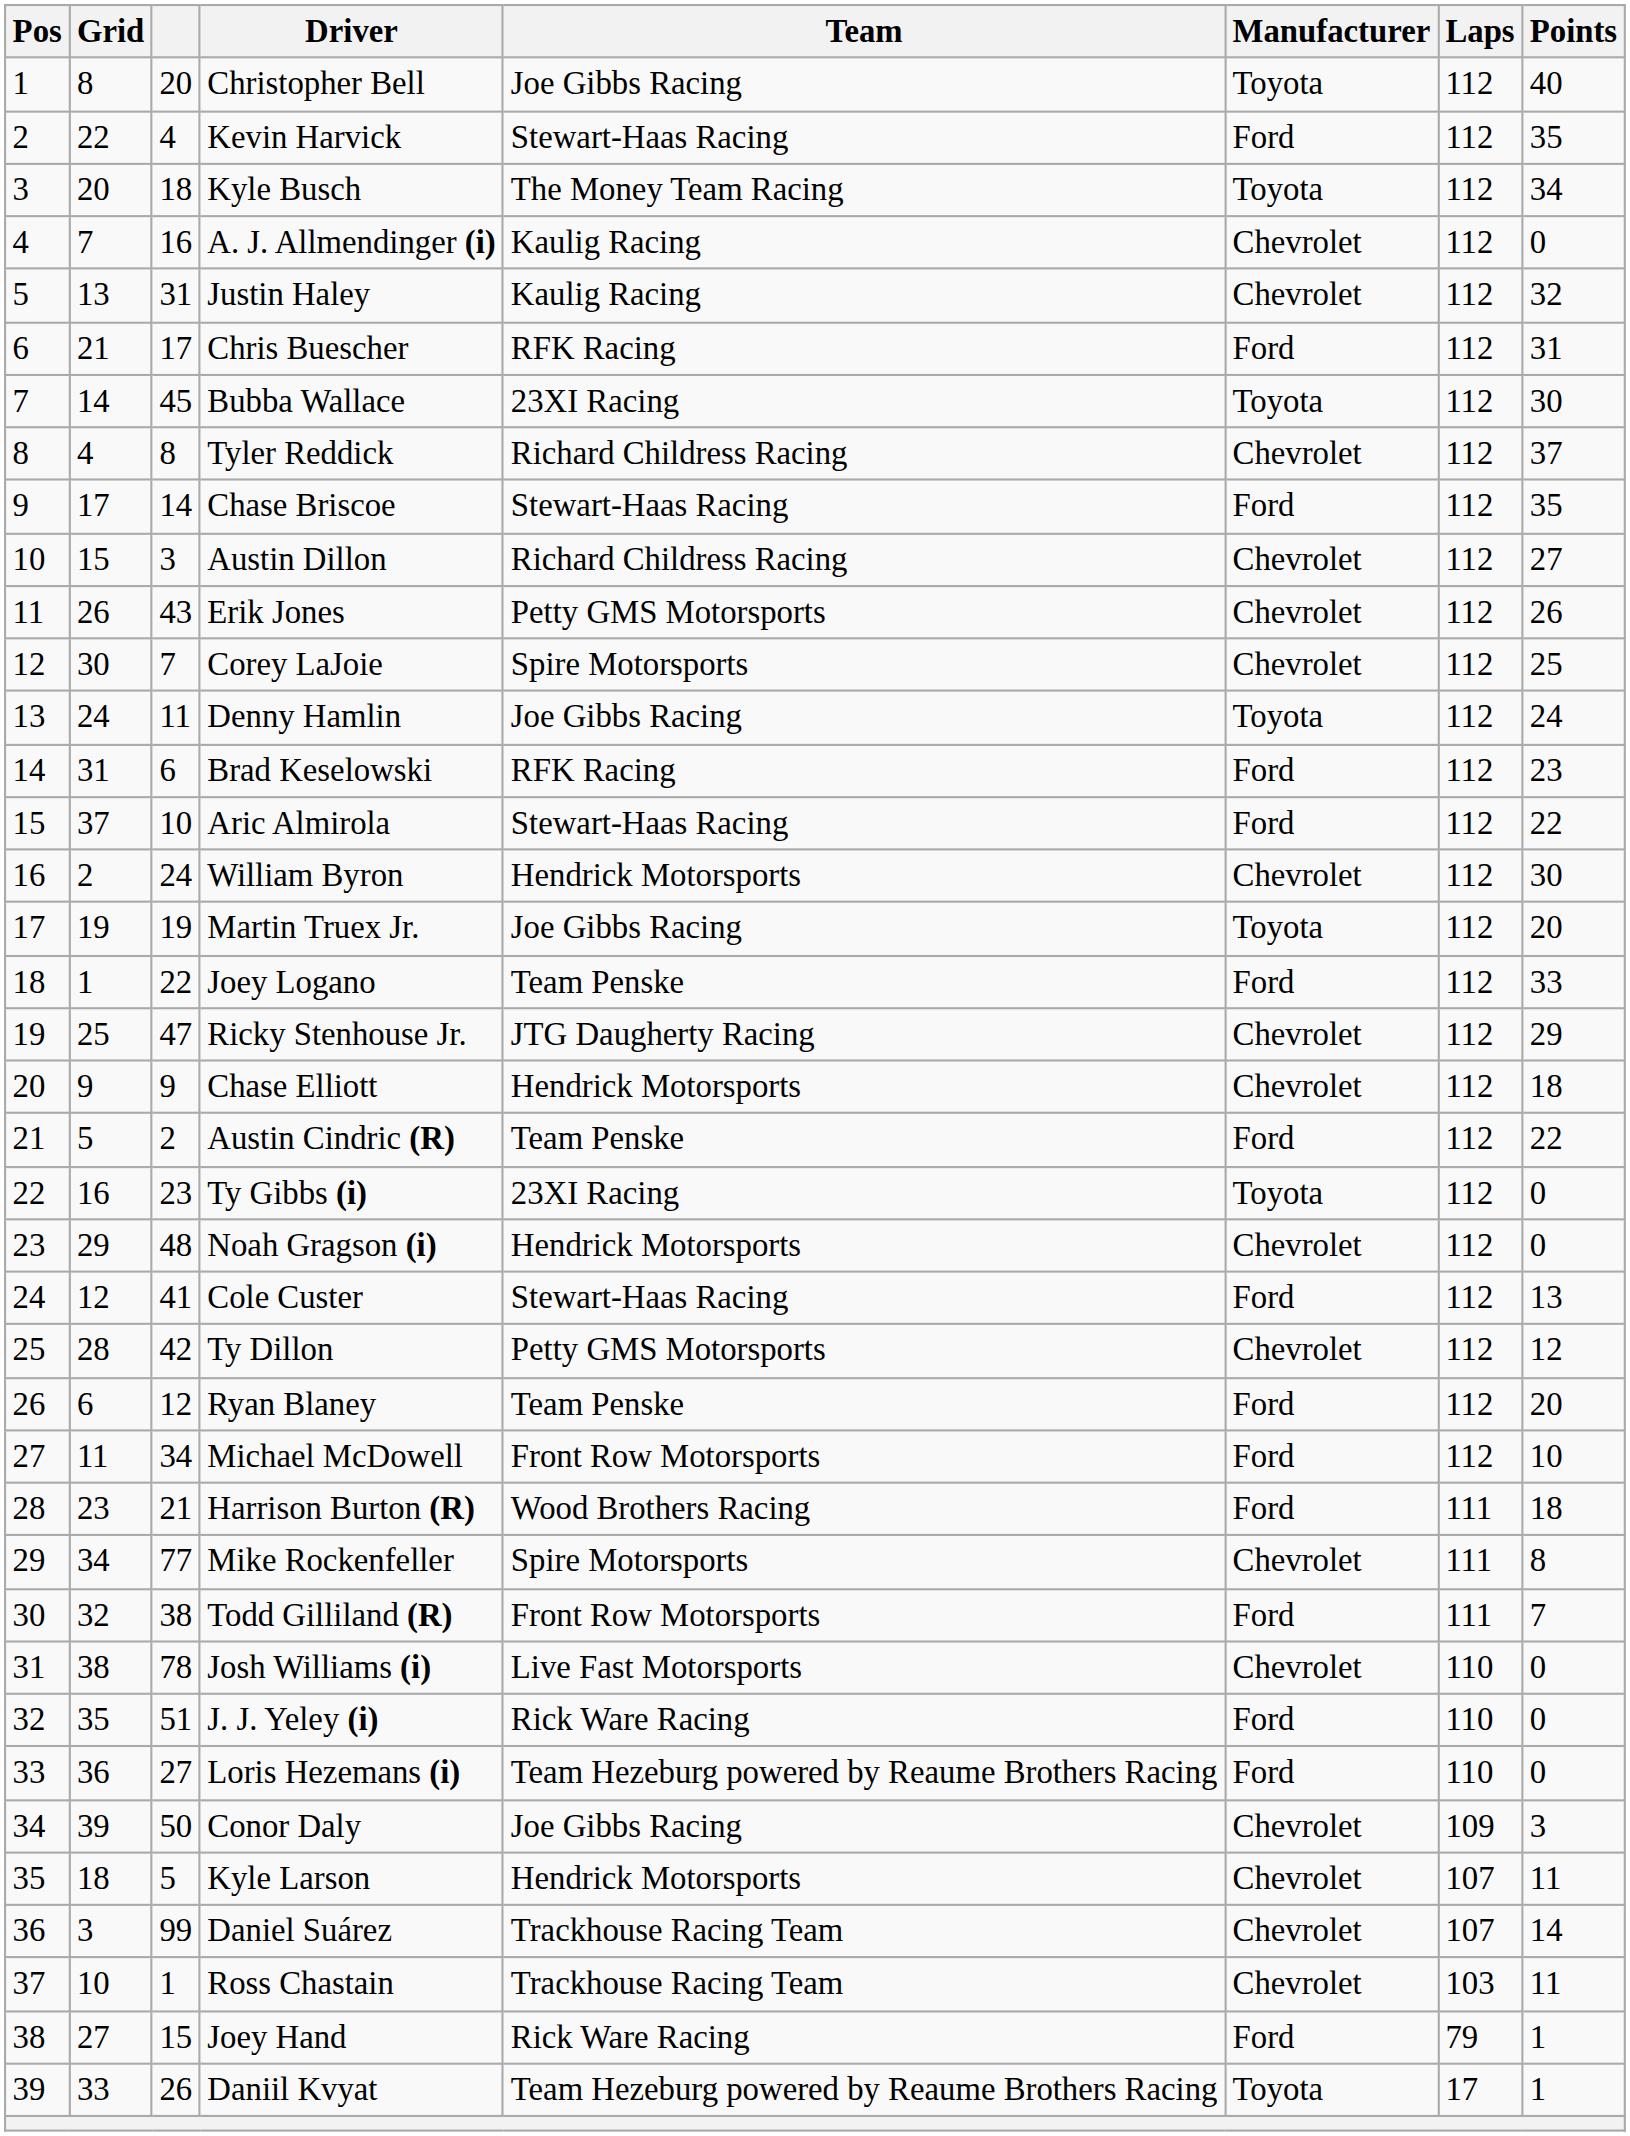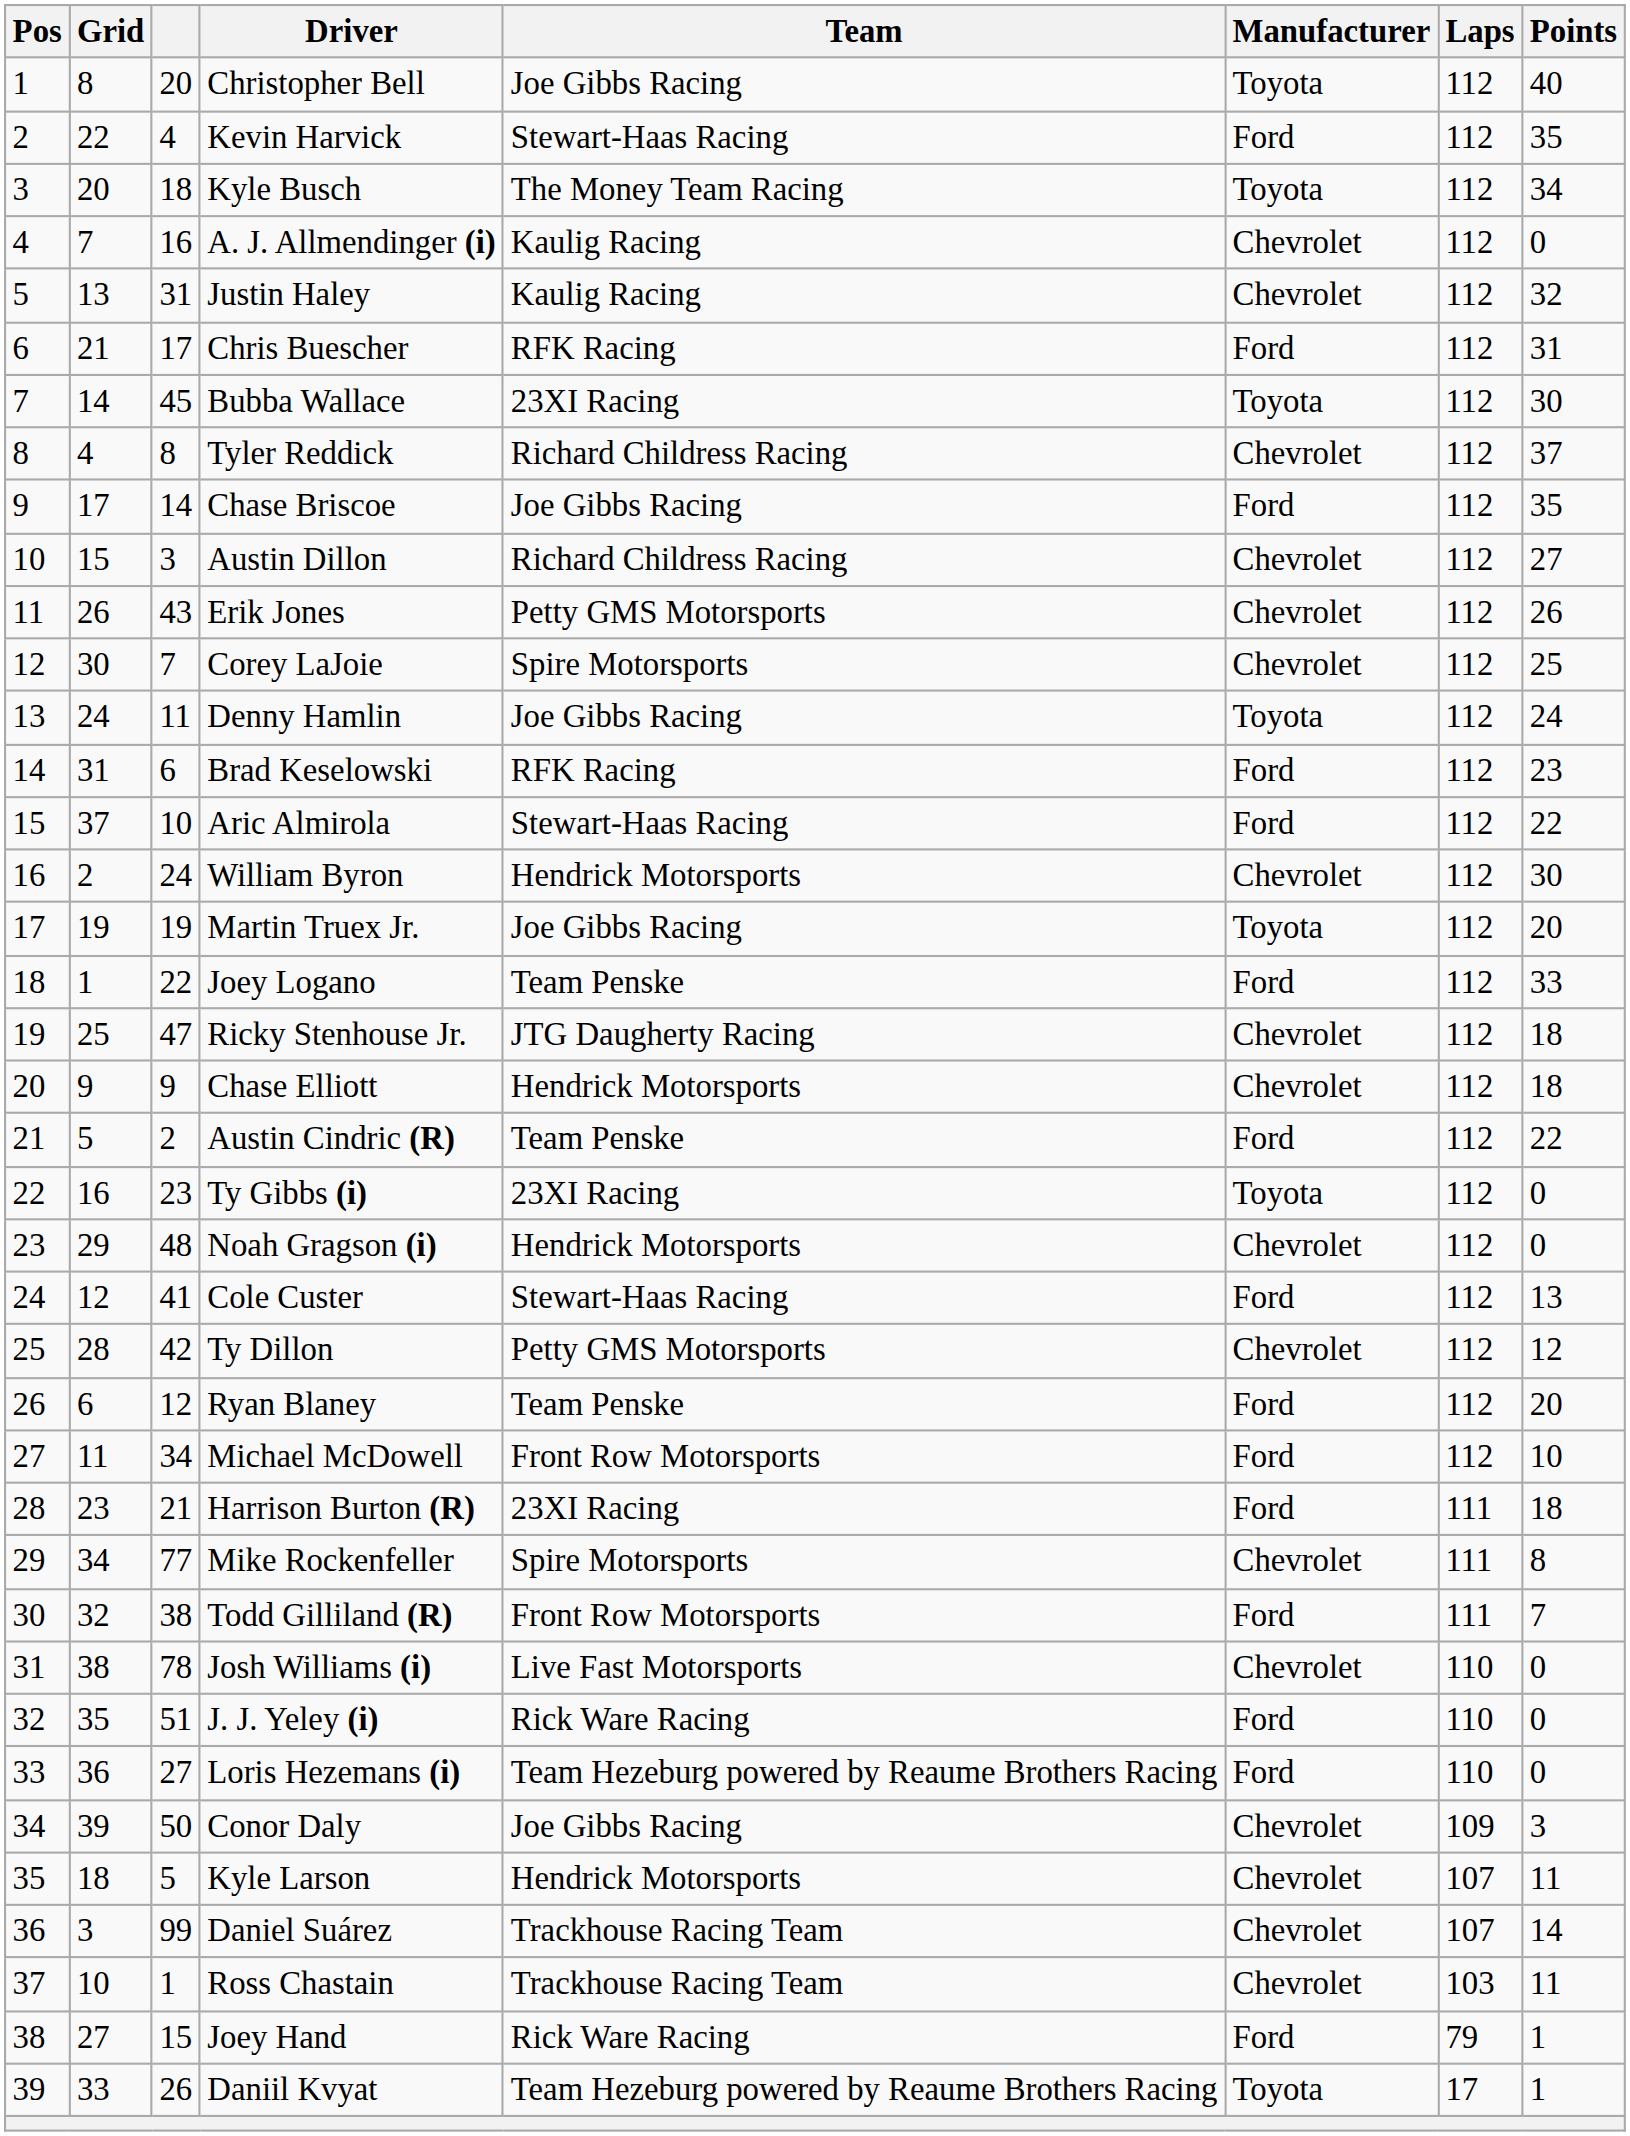(650, 505) Stewart-Haas Racing -> (626, 505) Joe Gibbs Racing
(1546, 1033) 29 -> (1546, 1033) 18
(661, 1508) Wood Brothers Racing -> (595, 1508) 23XI Racing
